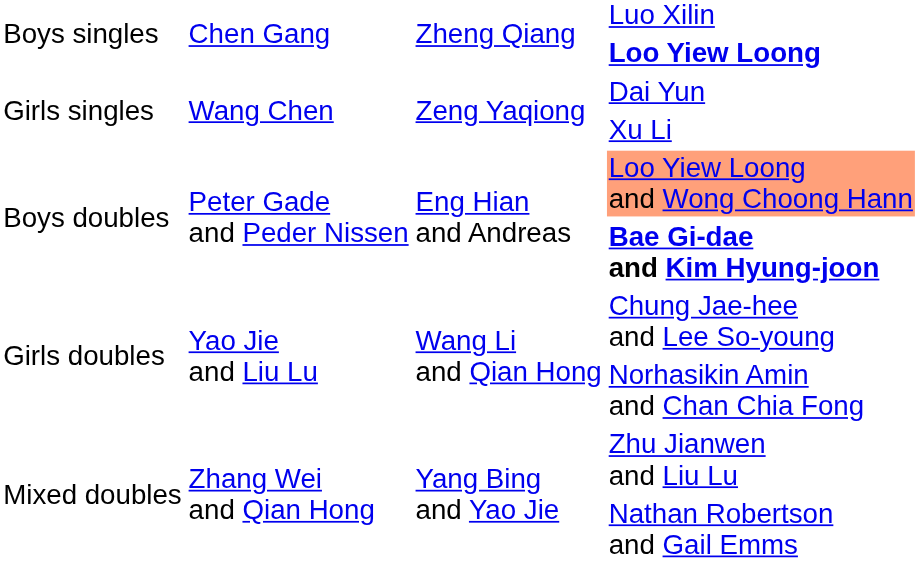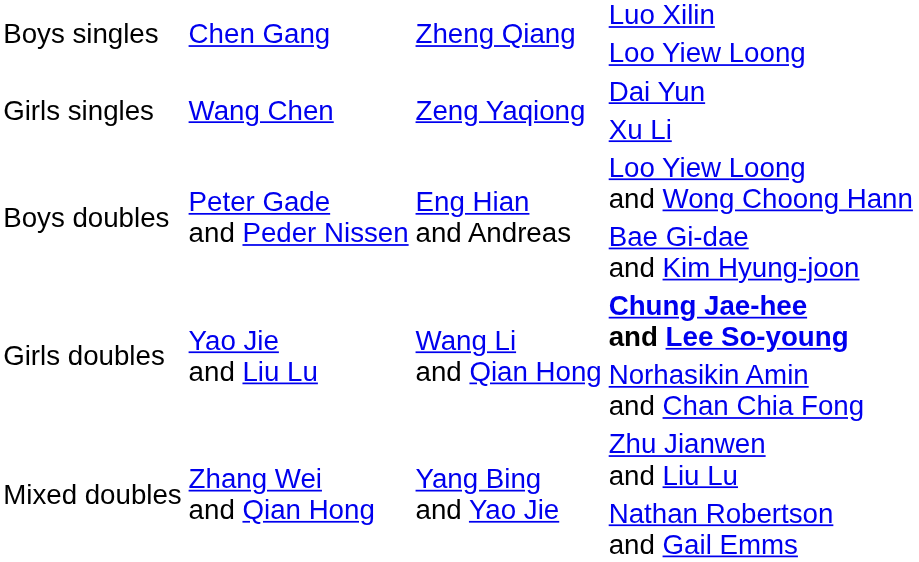(715, 53) bold -> (707, 53) normal
(761, 183) lightsalmon background -> (761, 183) no background
(744, 252) bold -> (734, 252) normal
(722, 321) normal -> (729, 321) bold
